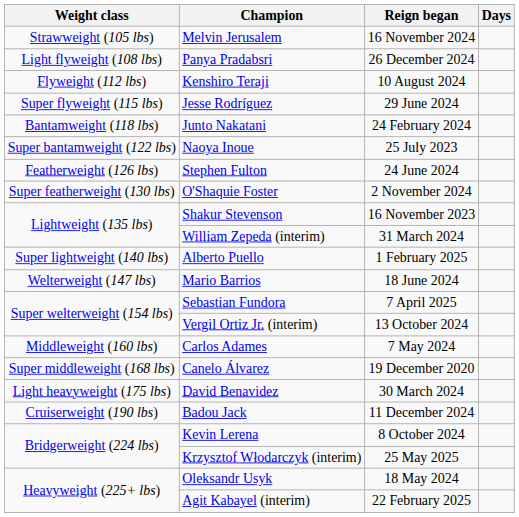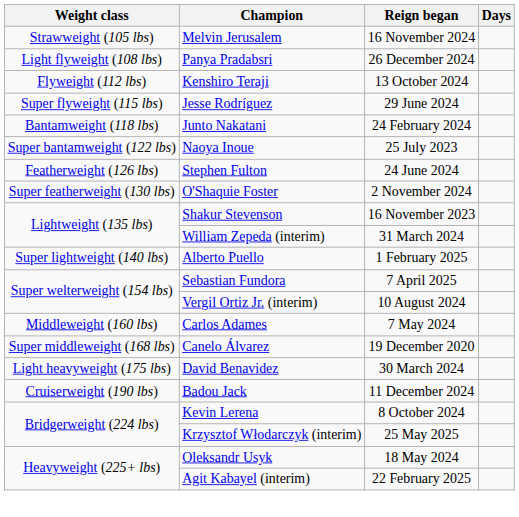(421, 81) 10 August 2024 -> (421, 81) 13 October 2024
- row: (221, 280)
(421, 324) 13 October 2024 -> (421, 302) 10 August 2024
